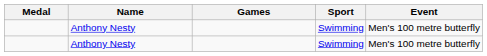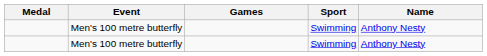columns swapped: (130, 12) <-> (424, 12)
